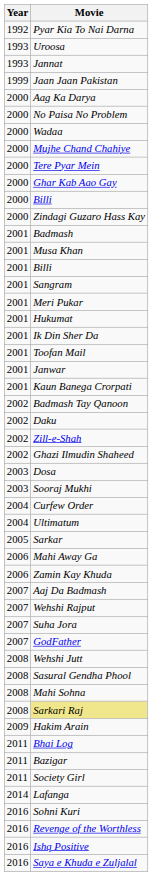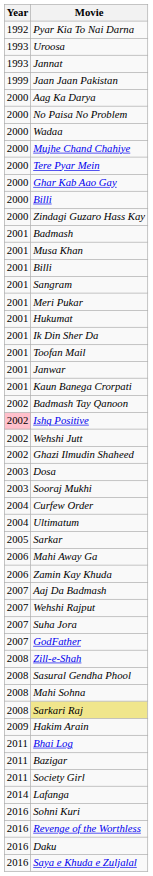(18, 421) no background -> (18, 421) pink background
(45, 421) Daku -> (61, 421) Ishq Positive
(57, 438) Zill-e-Shah -> (58, 438) Wehshi Jutt
(58, 659) Wehshi Jutt -> (57, 659) Zill-e-Shah
(61, 846) Ishq Positive -> (45, 846) Daku
